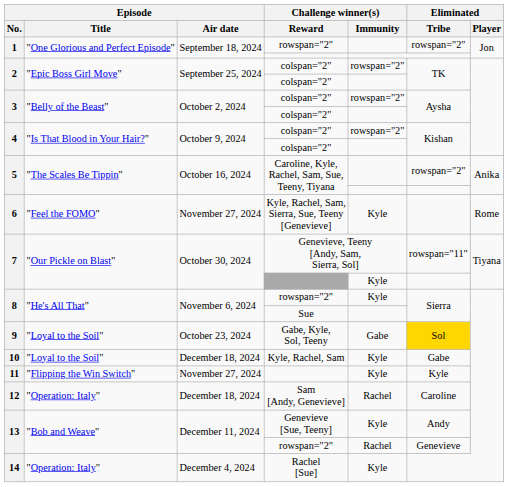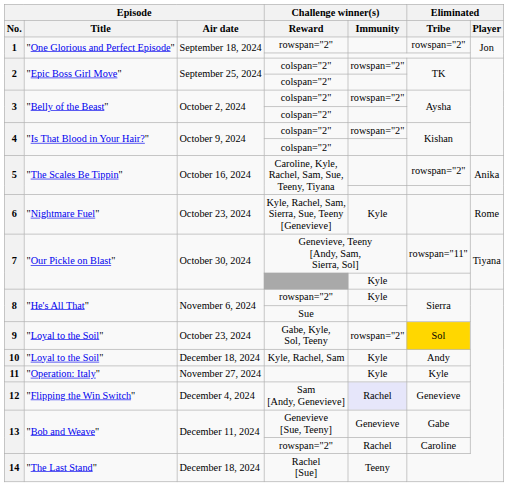(63, 214) "Feel the FOMO" -> (63, 214) "Nightmare Fuel"
(220, 214) November 27, 2024 -> (215, 214) October 23, 2024
(377, 335) Gabe -> (377, 335) rowspan="2"
(438, 357) Gabe -> (438, 357) Andy
(81, 374) "Flipping the Win Switch" -> (63, 374) "Operation: Italy"
(63, 396) "Operation: Italy" -> (81, 396) "Flipping the Win Switch"
(220, 396) December 18, 2024 -> (217, 396) December 4, 2024
(377, 396) no background -> (377, 396) lavender background
(438, 396) Caroline -> (438, 396) Genevieve
(377, 423) Kyle -> (377, 423) Genevieve
(438, 423) Andy -> (438, 423) Gabe
(438, 445) Genevieve -> (438, 445) Caroline
(63, 467) "Operation: Italy" -> (62, 467) "The Last Stand"
(217, 467) December 4, 2024 -> (220, 467) December 18, 2024
(377, 467) Kyle -> (377, 467) Teeny
